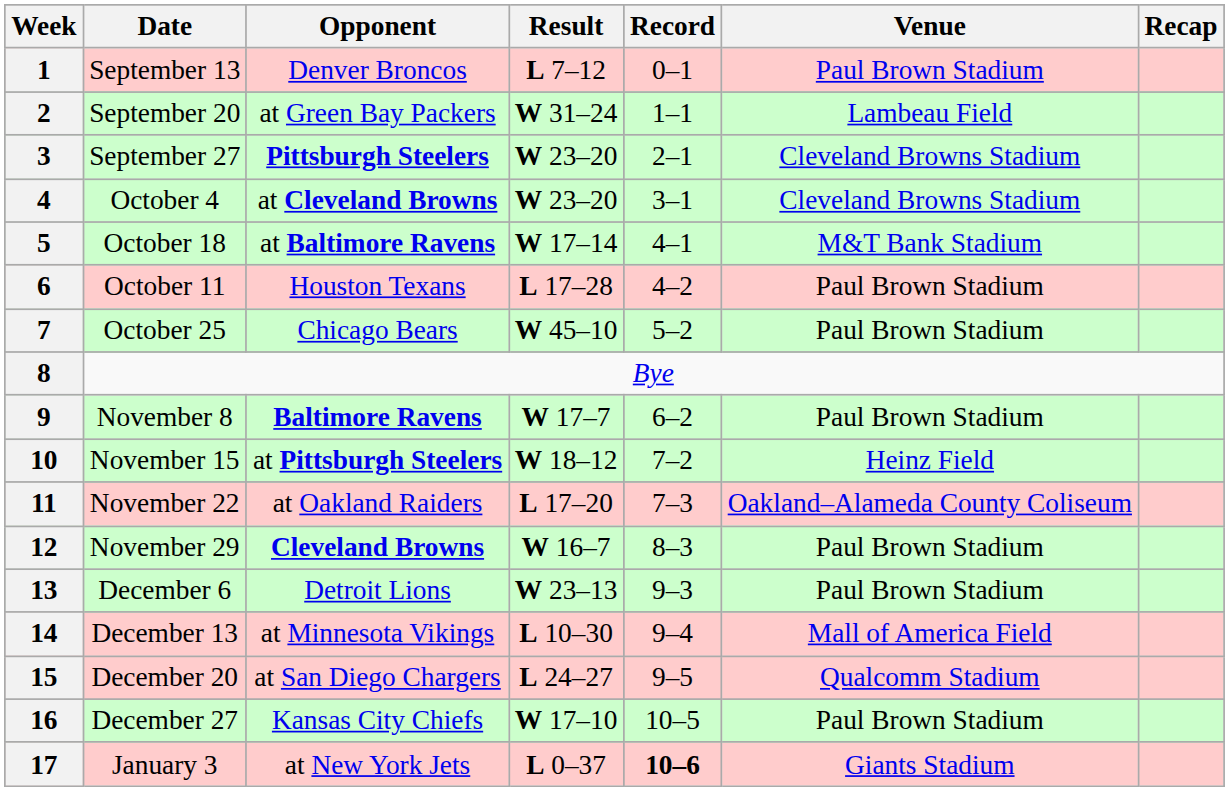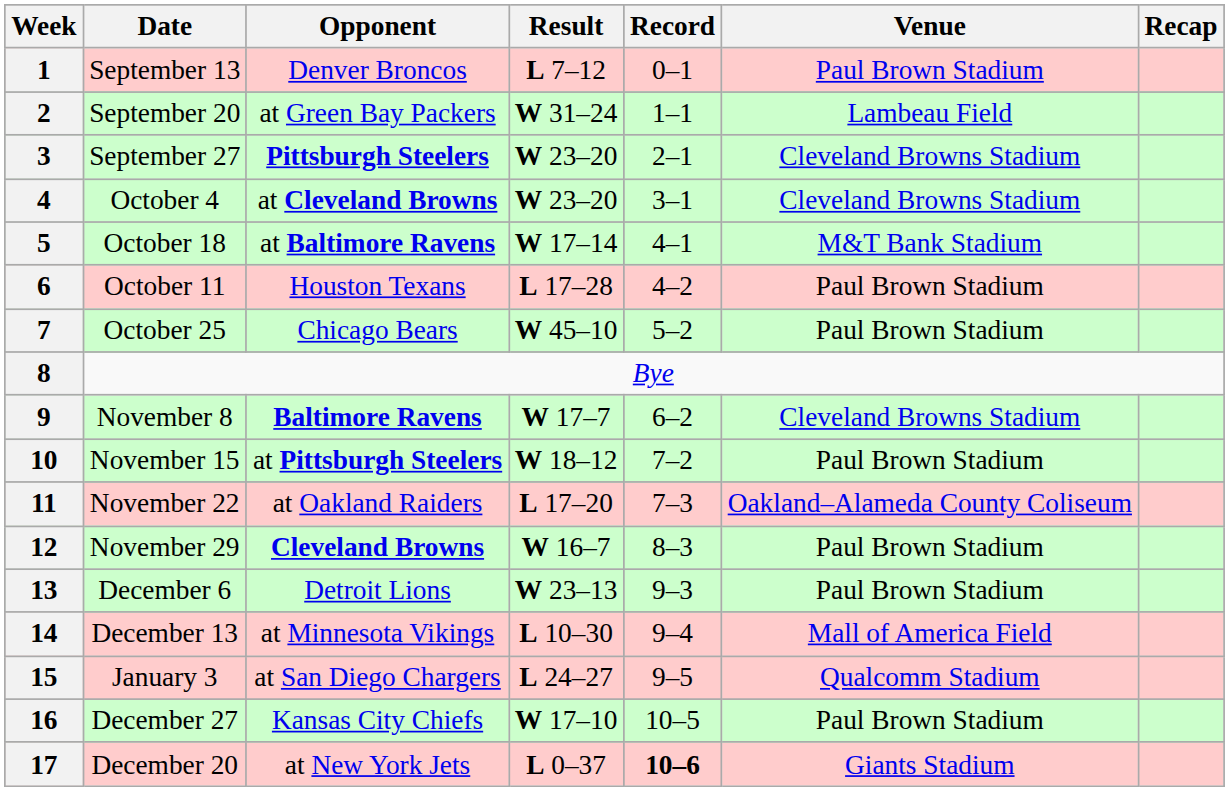(930, 416) Paul Brown Stadium -> (930, 416) Cleveland Browns Stadium
(930, 460) Heinz Field -> (930, 460) Paul Brown Stadium
(165, 677) December 20 -> (165, 677) January 3
(165, 763) January 3 -> (165, 763) December 20
